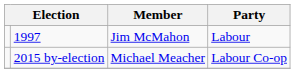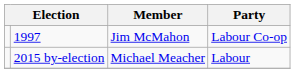(231, 36) Labour -> (249, 36) Labour Co-op
(249, 57) Labour Co-op -> (231, 57) Labour
